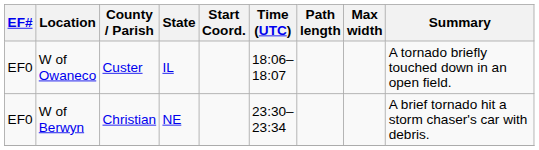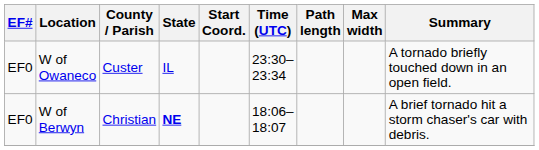(273, 67) 18:06–18:07 -> (273, 67) 23:30–23:34
(172, 119) normal -> (172, 119) bold
(273, 119) 23:30–23:34 -> (273, 119) 18:06–18:07
